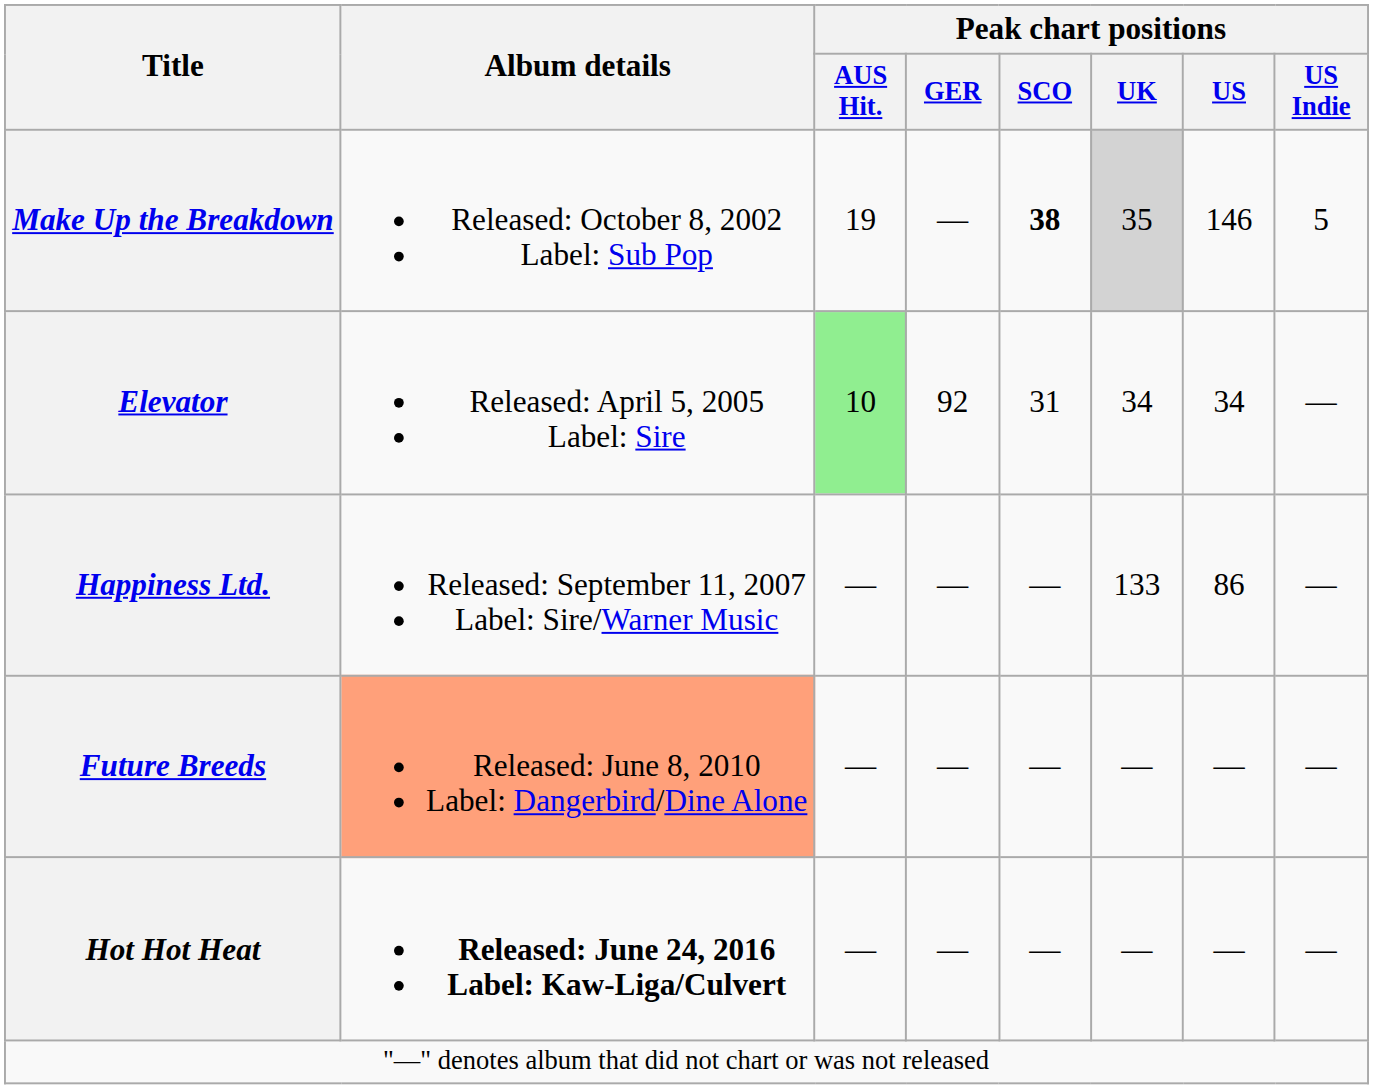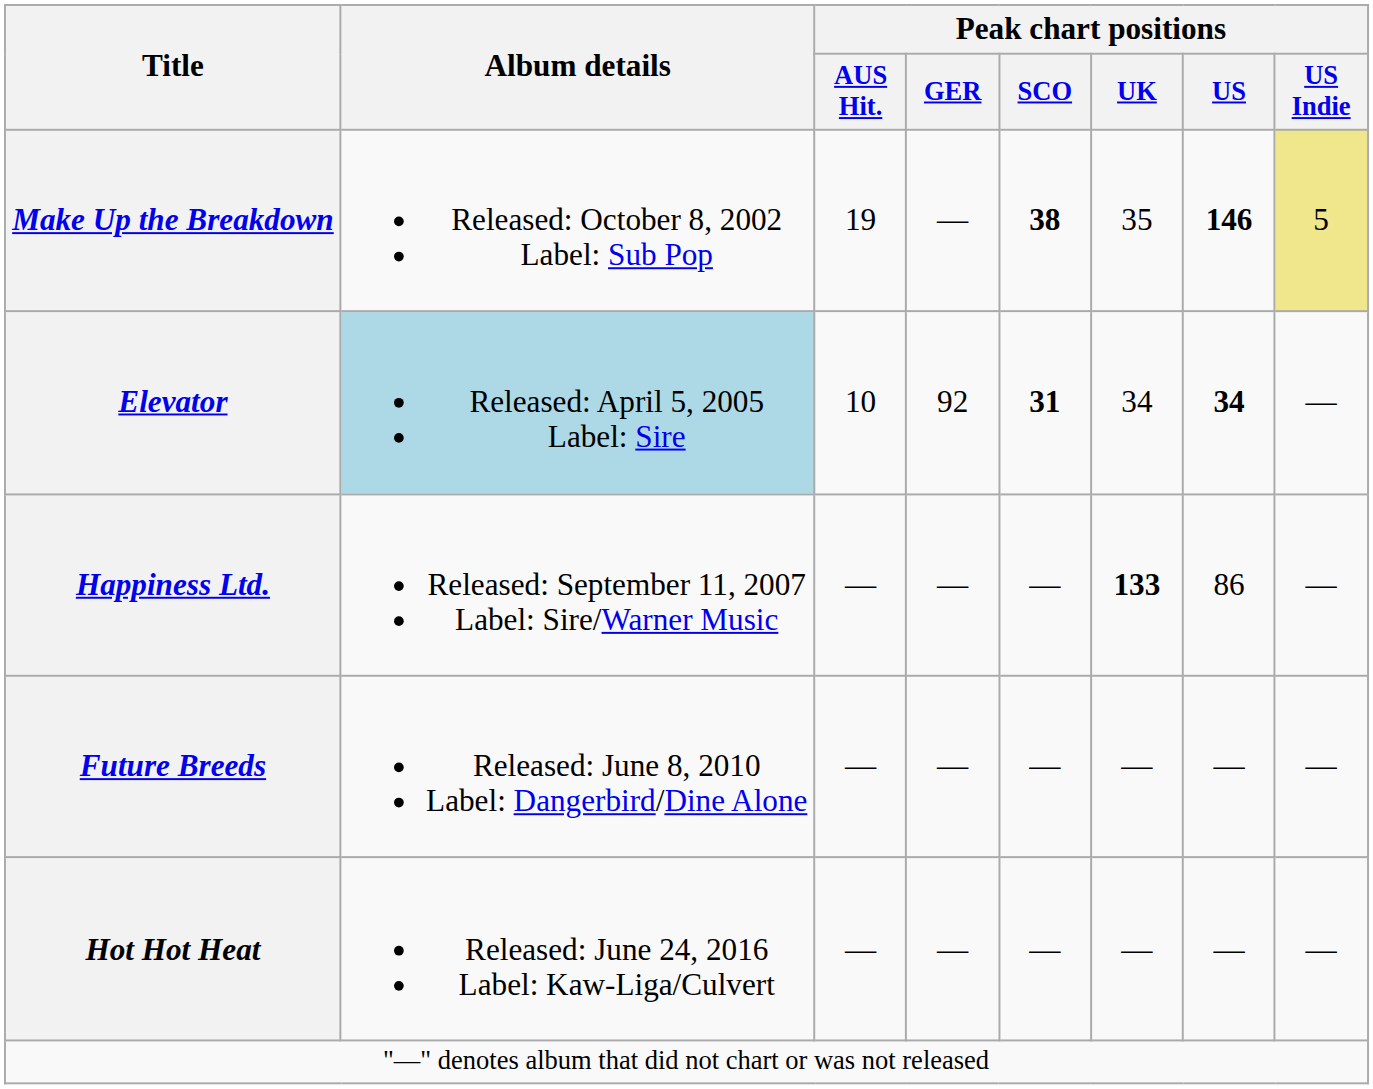(1137, 219) lightgrey background -> (1137, 219) no background
(1229, 219) normal -> (1229, 219) bold
(1321, 219) no background -> (1321, 219) khaki background
(578, 420) no background -> (578, 420) lightblue background
(861, 402) lightgreen background -> (861, 402) no background
(1045, 402) normal -> (1045, 402) bold
(1229, 402) normal -> (1229, 402) bold
(1137, 584) normal -> (1137, 584) bold
(578, 784) lightsalmon background -> (578, 784) no background
(578, 966) bold -> (578, 966) normal
